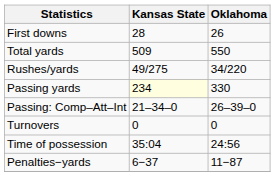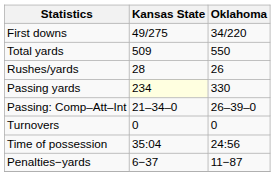(138, 32) 28 -> (150, 32) 49/275
(217, 32) 26 -> (229, 32) 34/220
(150, 70) 49/275 -> (138, 70) 28
(229, 70) 34/220 -> (217, 70) 26
